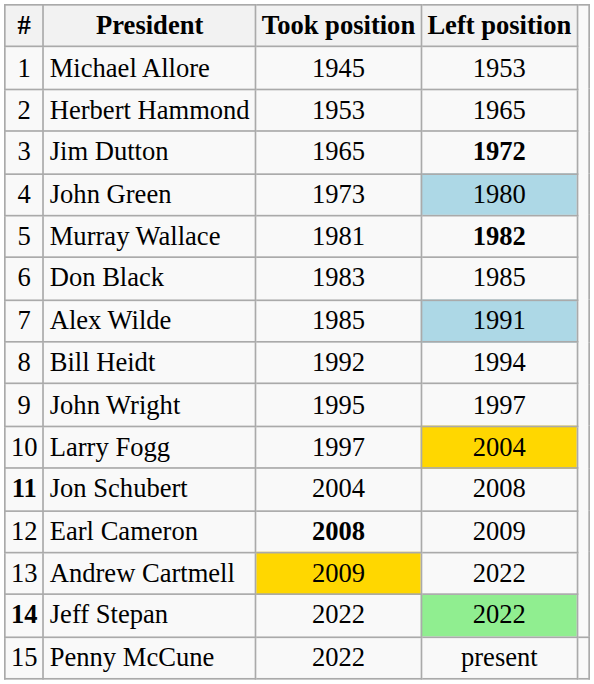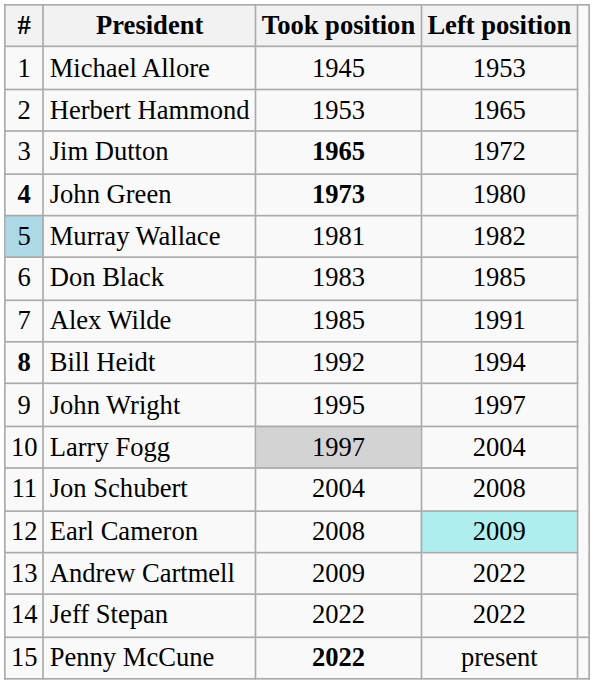(339, 151) normal -> (339, 151) bold
(499, 151) bold -> (499, 151) normal
(24, 194) normal -> (24, 194) bold
(339, 194) normal -> (339, 194) bold
(499, 194) lightblue background -> (499, 194) no background
(24, 236) no background -> (24, 236) lightblue background
(499, 236) bold -> (499, 236) normal
(499, 320) lightblue background -> (499, 320) no background
(24, 362) normal -> (24, 362) bold
(339, 446) no background -> (339, 446) lightgrey background
(499, 446) gold background -> (499, 446) no background
(24, 488) bold -> (24, 488) normal
(339, 531) bold -> (339, 531) normal
(499, 531) no background -> (499, 531) paleturquoise background
(339, 573) gold background -> (339, 573) no background
(24, 615) bold -> (24, 615) normal
(499, 615) lightgreen background -> (499, 615) no background
(339, 657) normal -> (339, 657) bold
